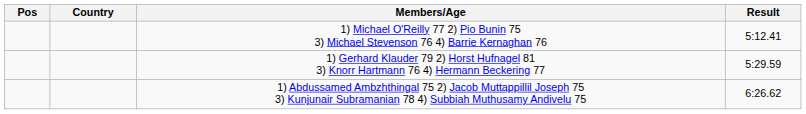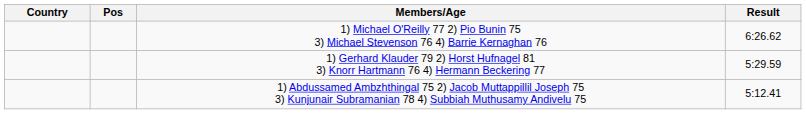columns swapped: (27, 13) <-> (93, 13)
(763, 36) 5:12.41 -> (763, 36) 6:26.62
(763, 94) 6:26.62 -> (763, 94) 5:12.41
